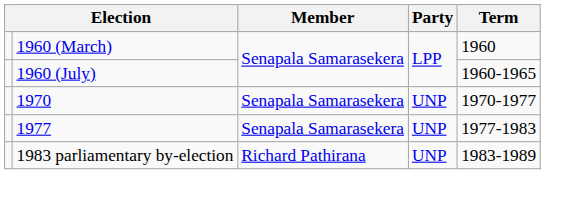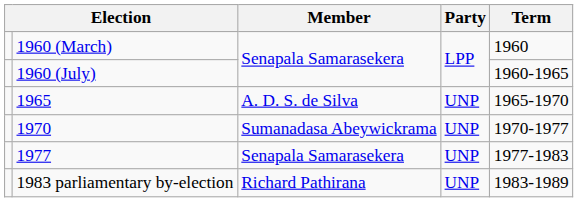+ row: (34, 100)
(323, 100) Senapala Samarasekera -> (339, 127) Sumanadasa Abeywickrama
